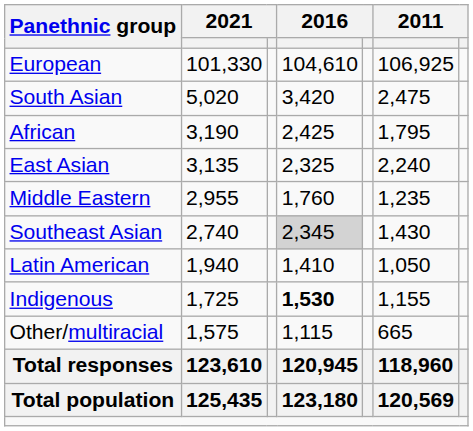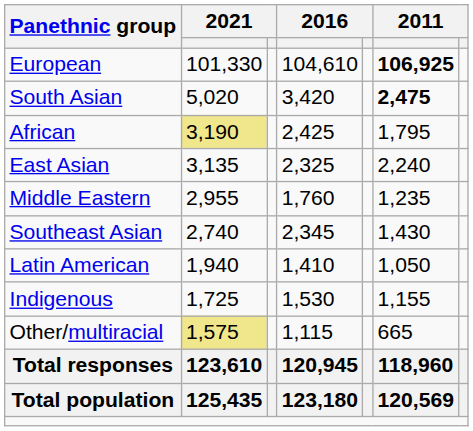(416, 64) normal -> (416, 64) bold
(404, 97) normal -> (404, 97) bold
(212, 131) no background -> (212, 131) khaki background
(308, 231) lightgrey background -> (308, 231) no background
(308, 298) bold -> (308, 298) normal
(212, 332) no background -> (212, 332) khaki background
